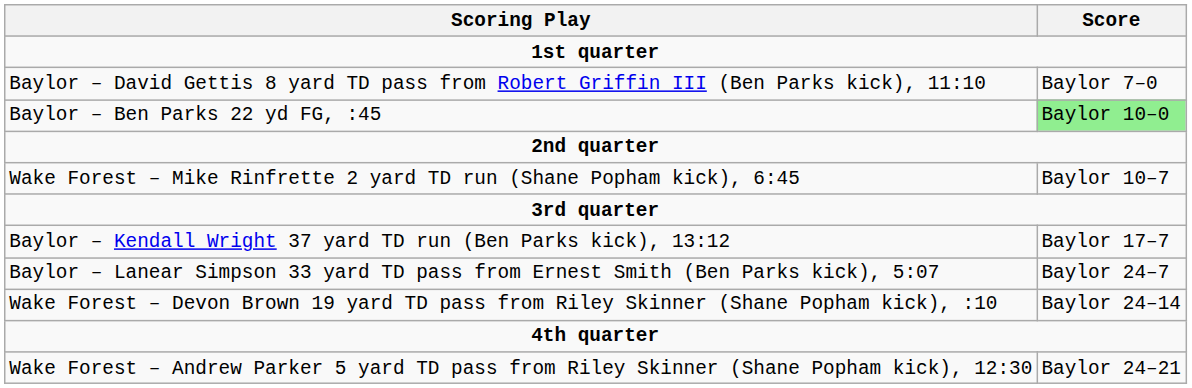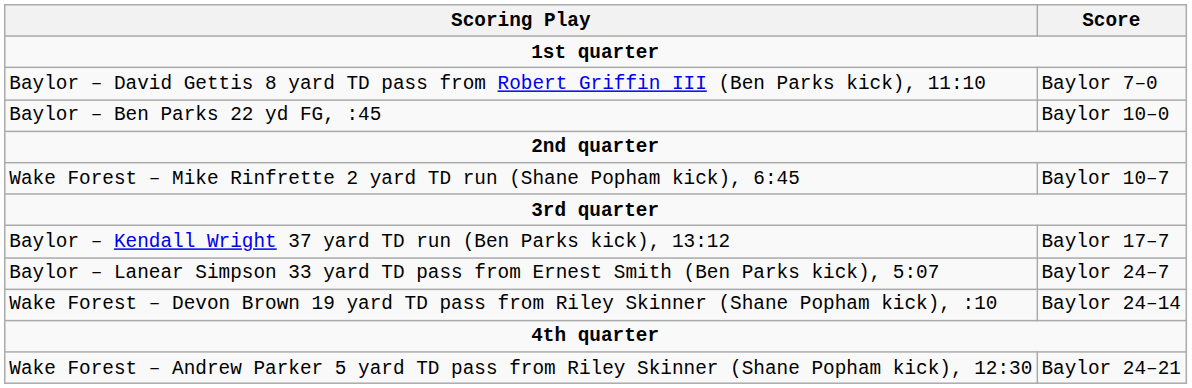(1105, 115) lightgreen background -> (1105, 115) no background
